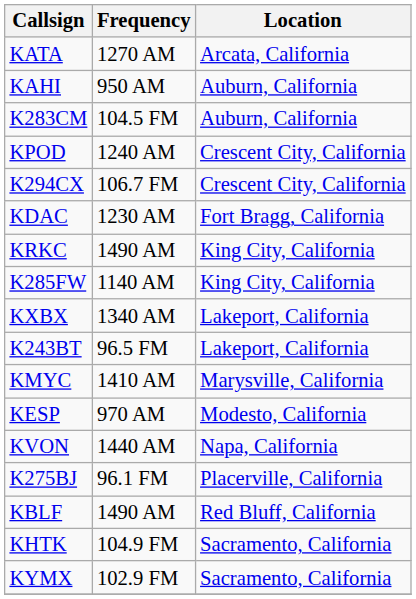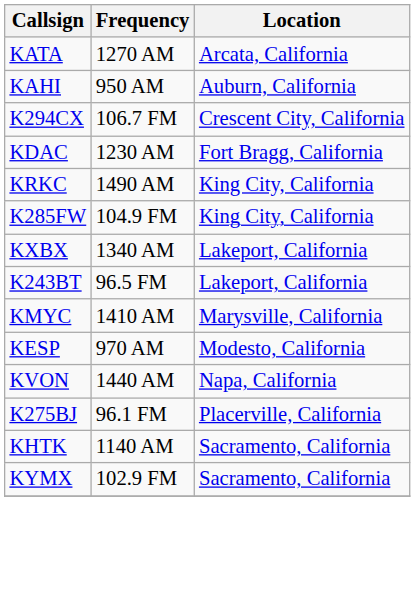- row: (48, 119)
- row: (37, 151)
(136, 282) 1140 AM -> (136, 217) 104.9 FM
- row: (36, 511)
(138, 544) 104.9 FM -> (135, 446) 1140 AM
